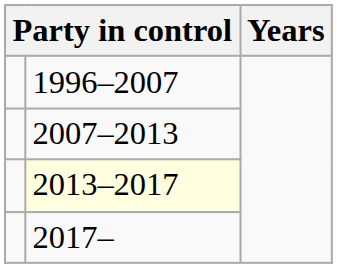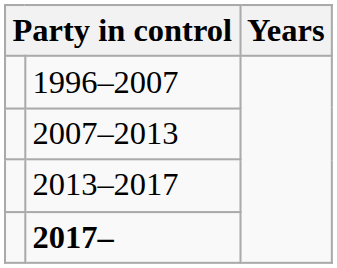(106, 184) lightyellow background -> (106, 184) no background
(73, 236) normal -> (73, 236) bold
